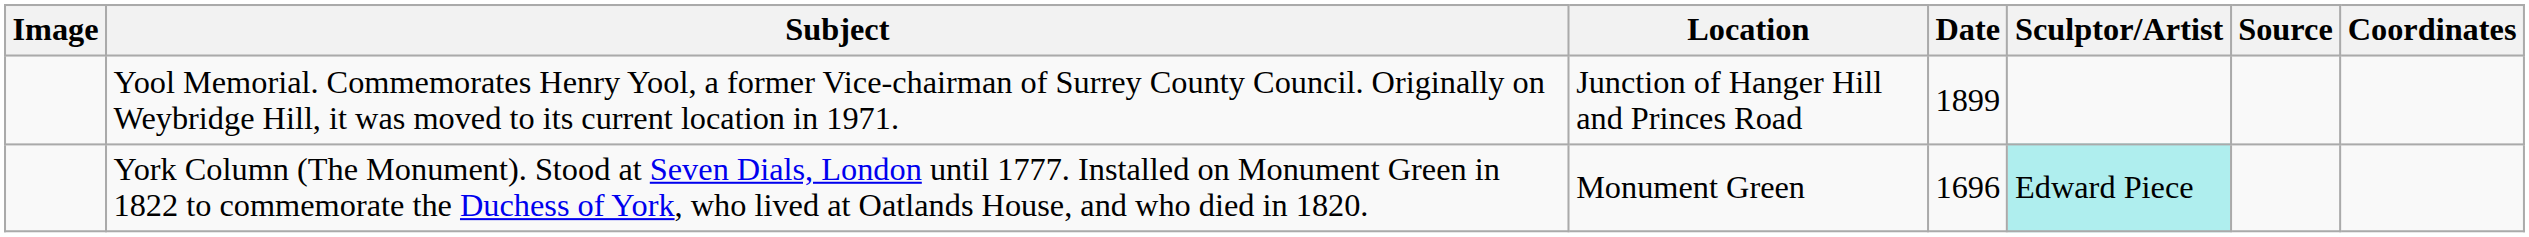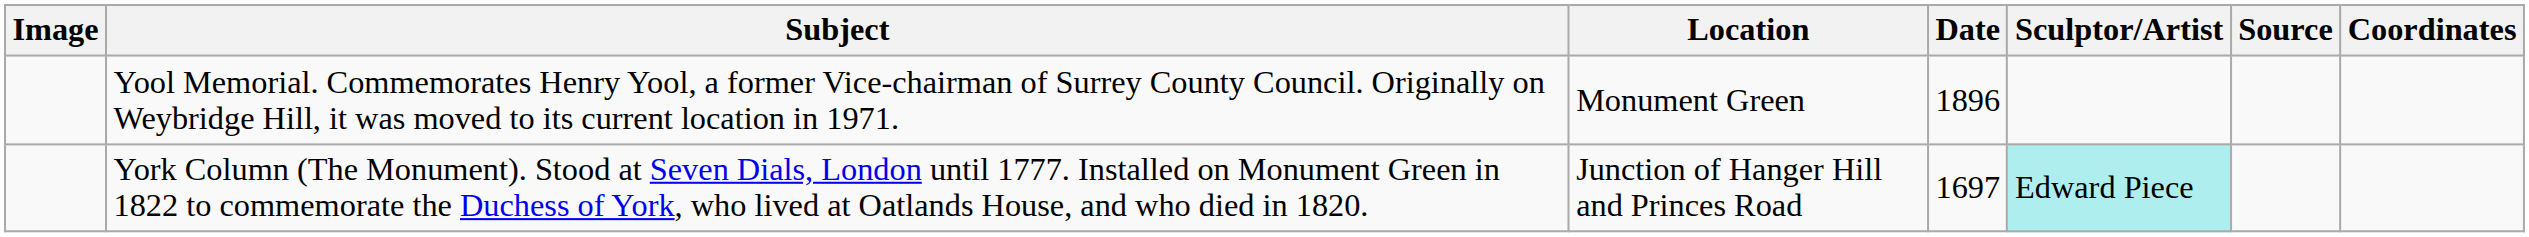(1729, 99) Junction of Hanger Hill and Princes Road -> (1691, 99) Monument Green
(1968, 99) 1899 -> (1968, 99) 1896
(1691, 187) Monument Green -> (1729, 187) Junction of Hanger Hill and Princes Road
(1968, 187) 1696 -> (1968, 187) 1697
